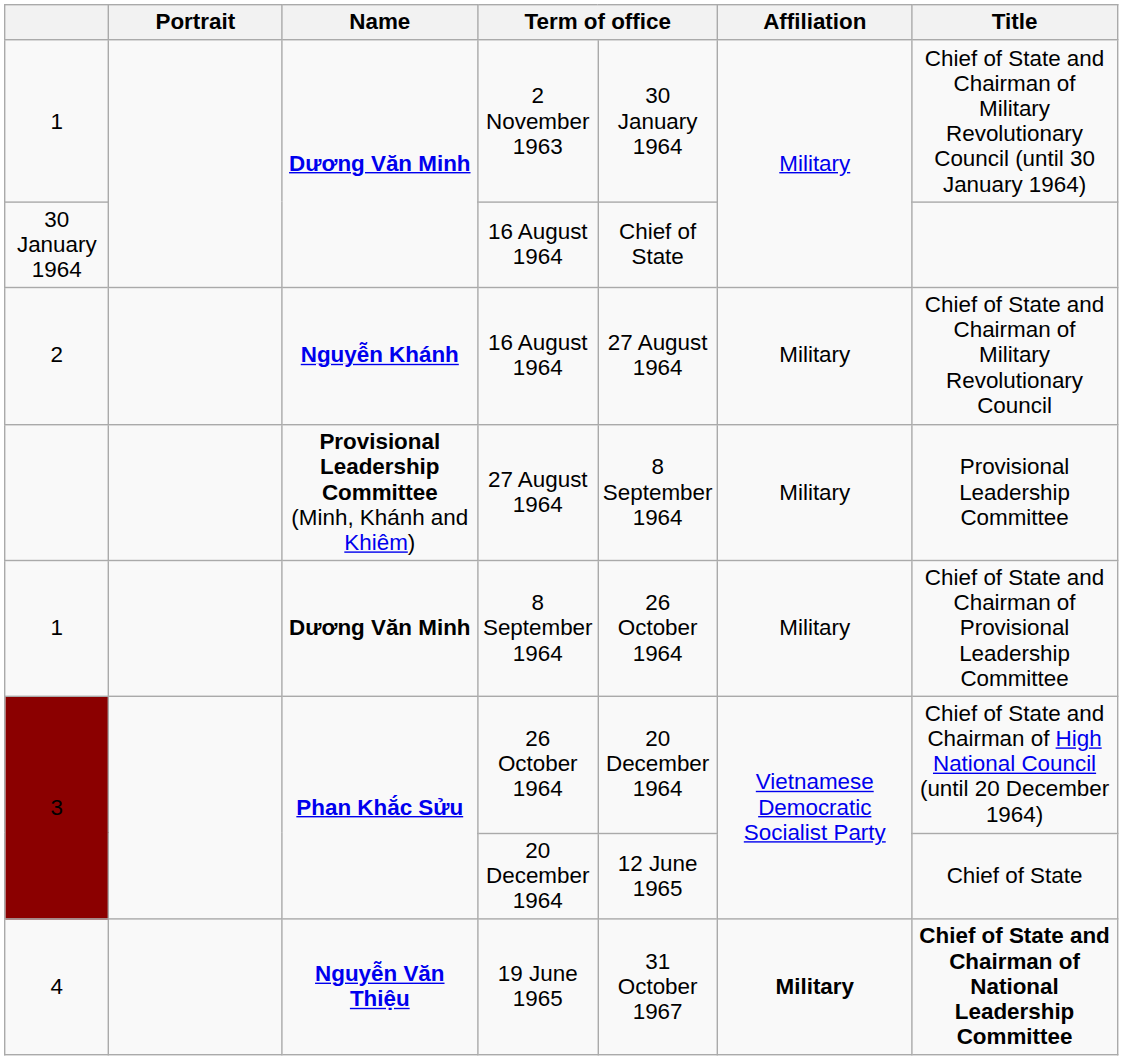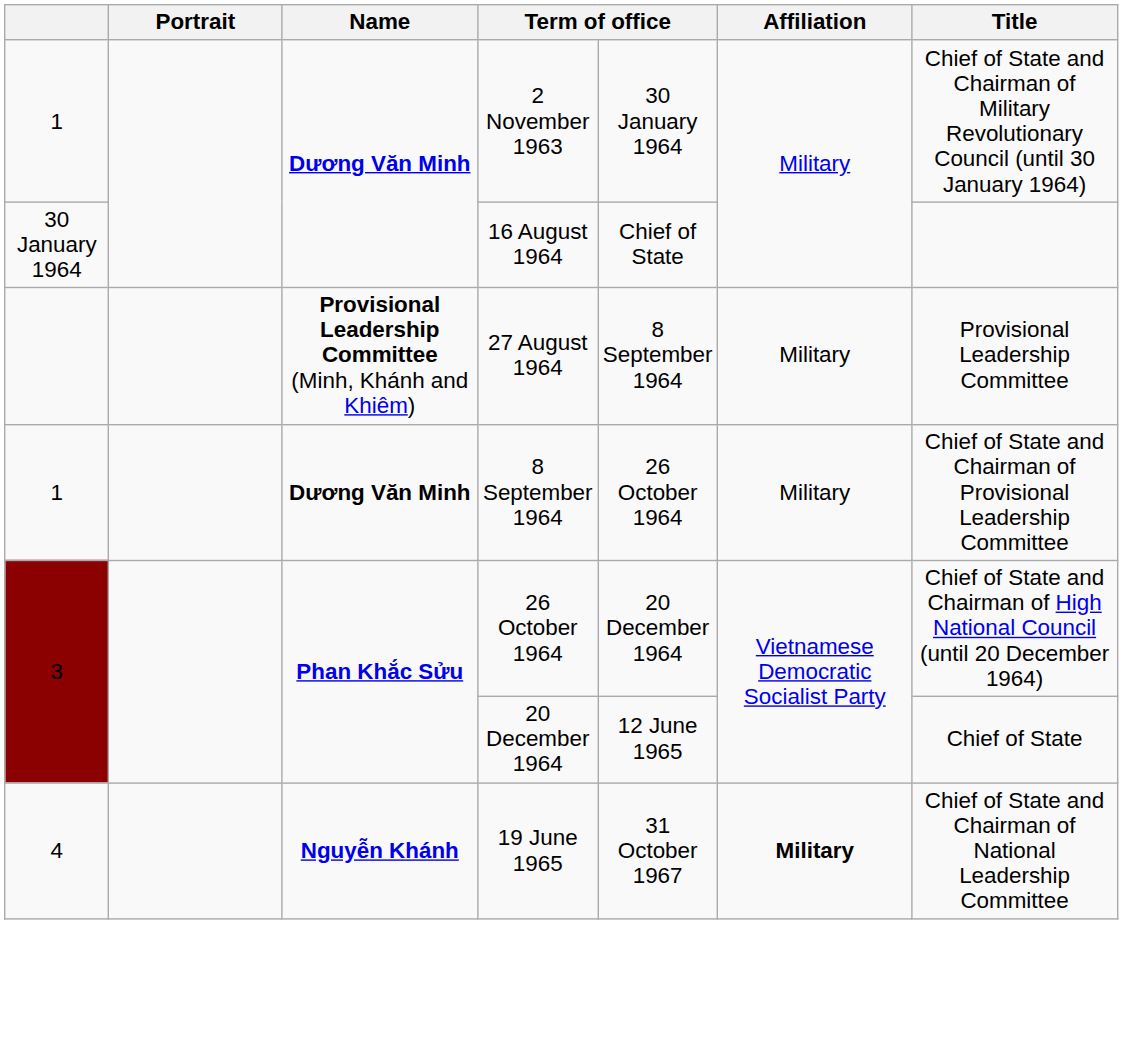- row: (57, 355)
(380, 986) Nguyễn Văn Thiệu -> (380, 850) Nguyễn Khánh
(1015, 986) bold -> (1015, 850) normal
